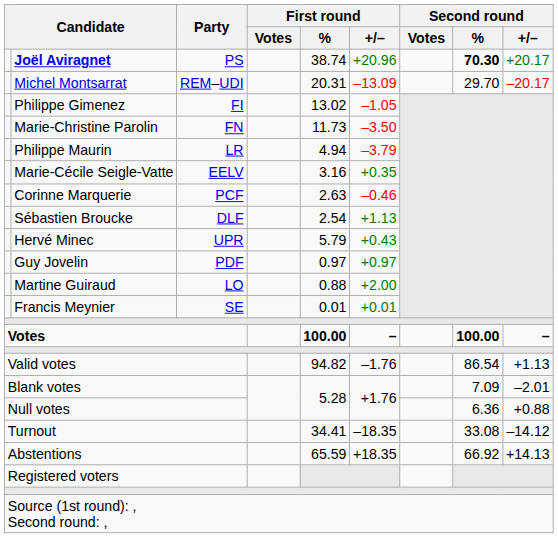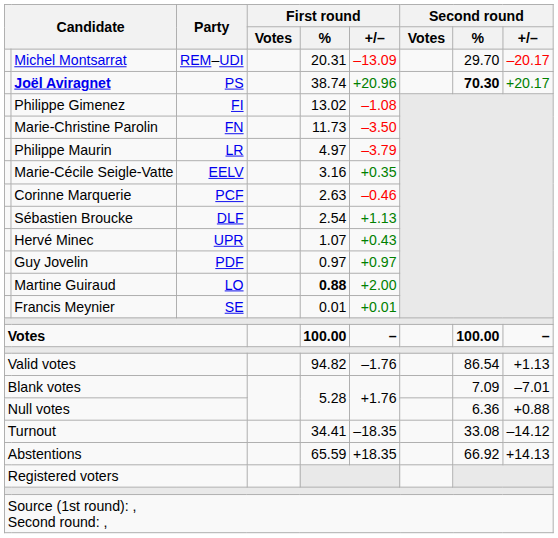rows swapped: (62, 61) <-> (70, 83)
(379, 105) –1.05 -> (379, 105) –1.08
(333, 150) 4.94 -> (333, 150) 4.97
(333, 240) 5.79 -> (333, 240) 1.07
(333, 284) normal -> (333, 284) bold
(532, 387) –2.01 -> (532, 387) –7.01
